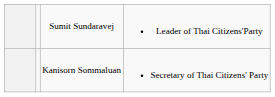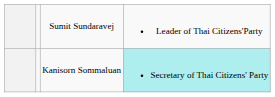(197, 76) no background -> (197, 76) paleturquoise background
